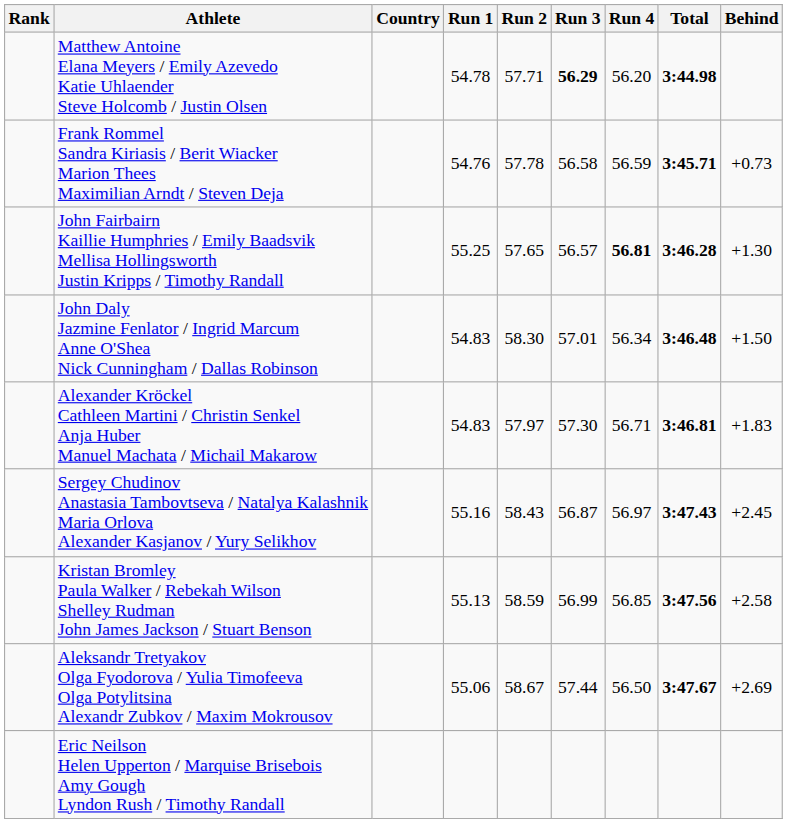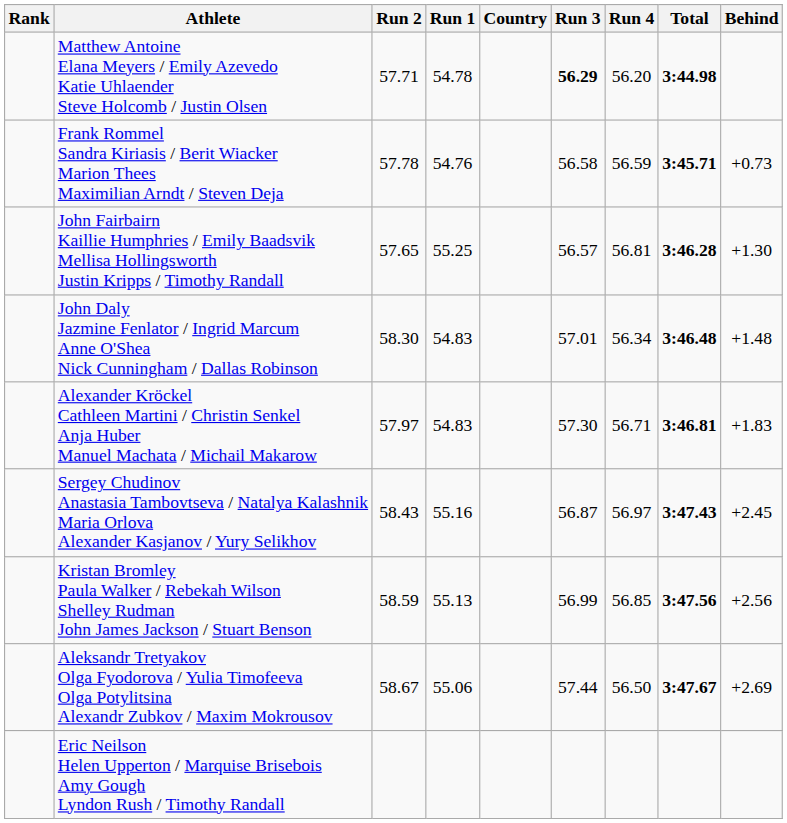columns swapped: (408, 18) <-> (524, 18)
(631, 250) bold -> (631, 250) normal
(752, 338) +1.50 -> (752, 338) +1.48
(752, 599) +2.58 -> (752, 599) +2.56
